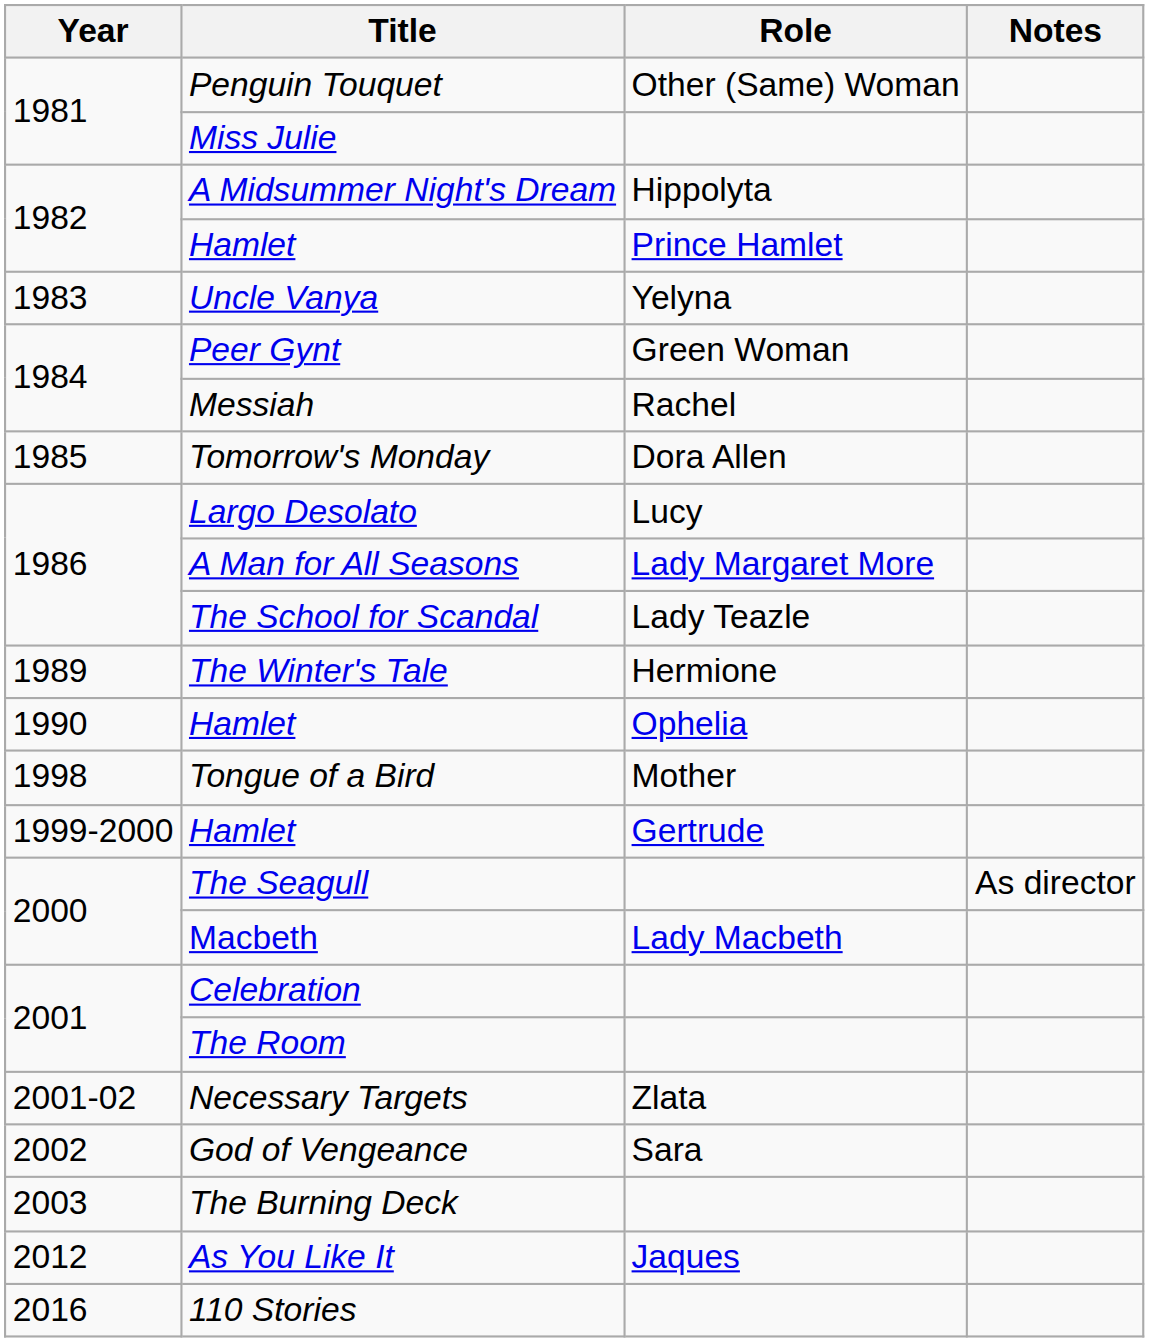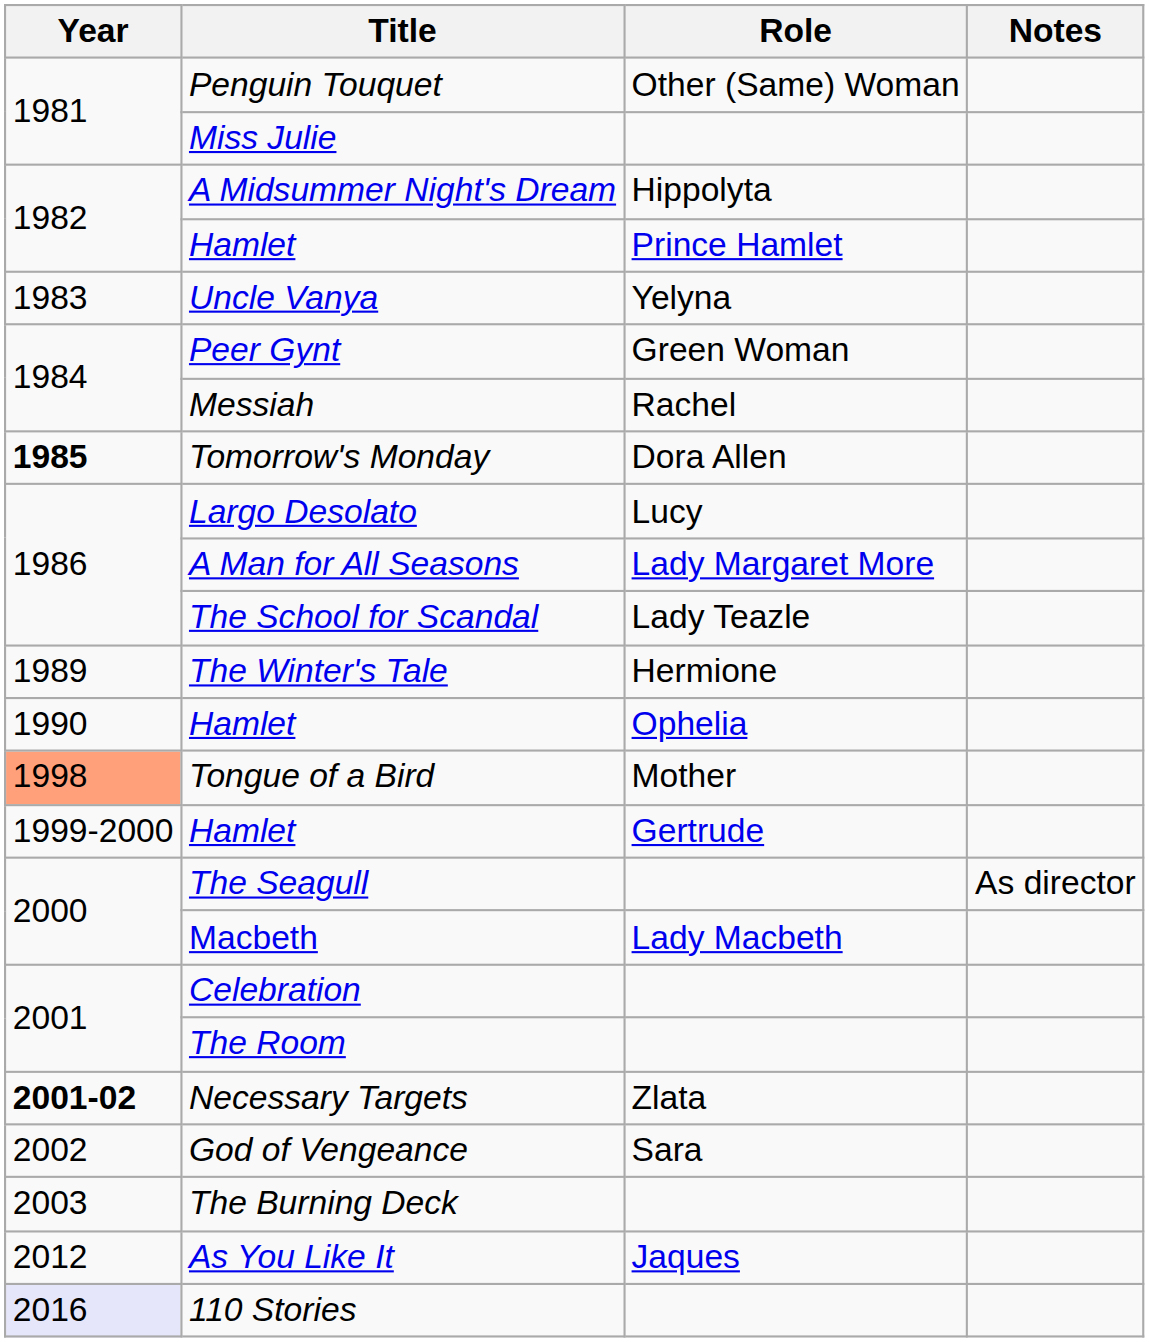(50, 457) normal -> (50, 457) bold
(50, 777) no background -> (50, 777) lightsalmon background
(74, 1096) normal -> (74, 1096) bold
(50, 1310) no background -> (50, 1310) lavender background
